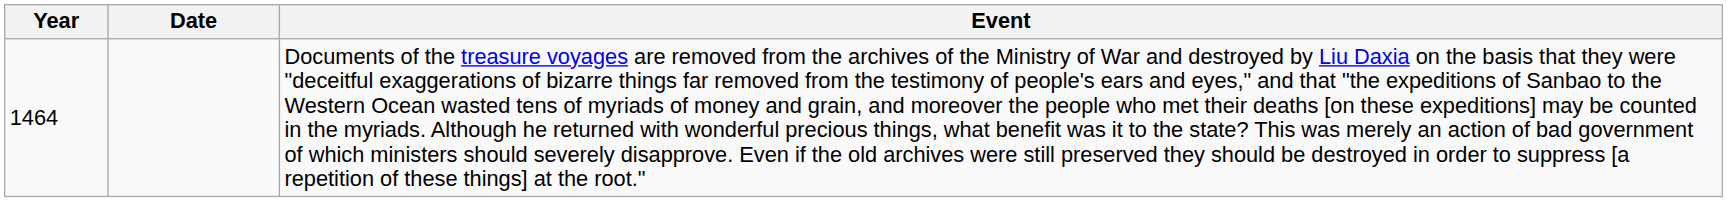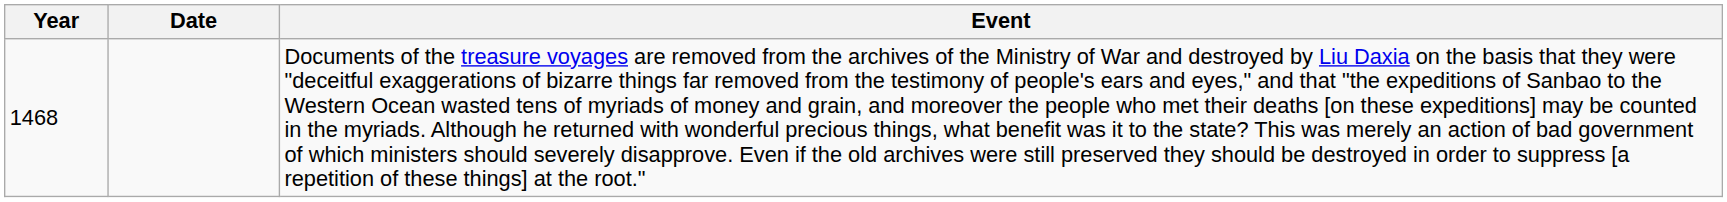(34, 117) 1464 -> (34, 117) 1468
